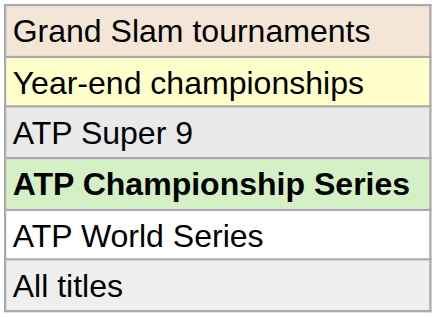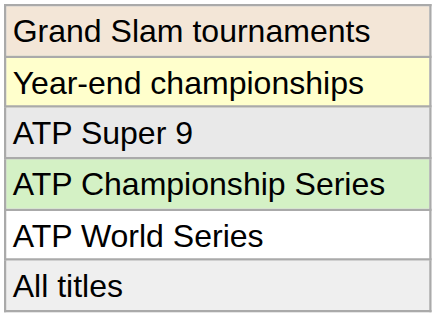(211, 184) bold -> (199, 184) normal
